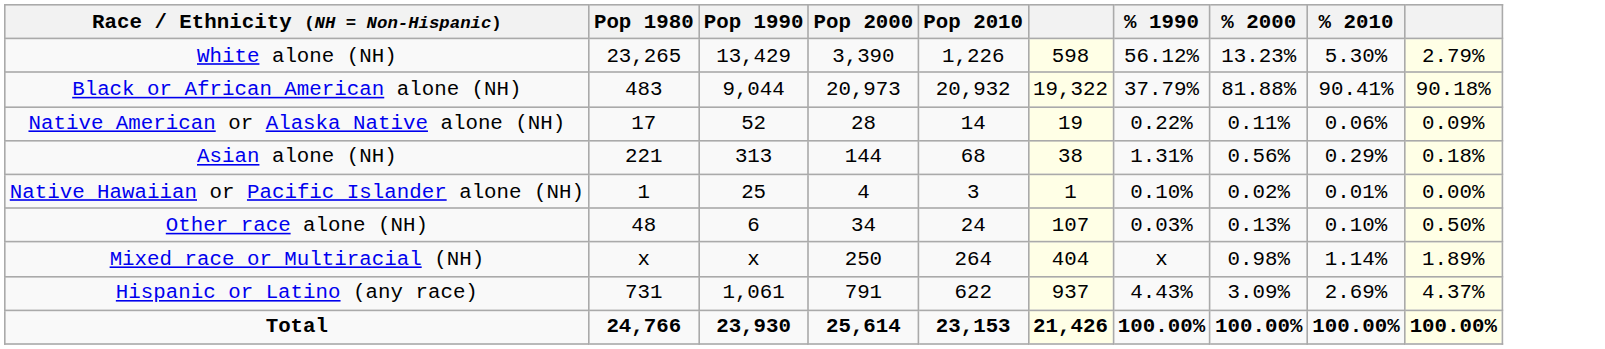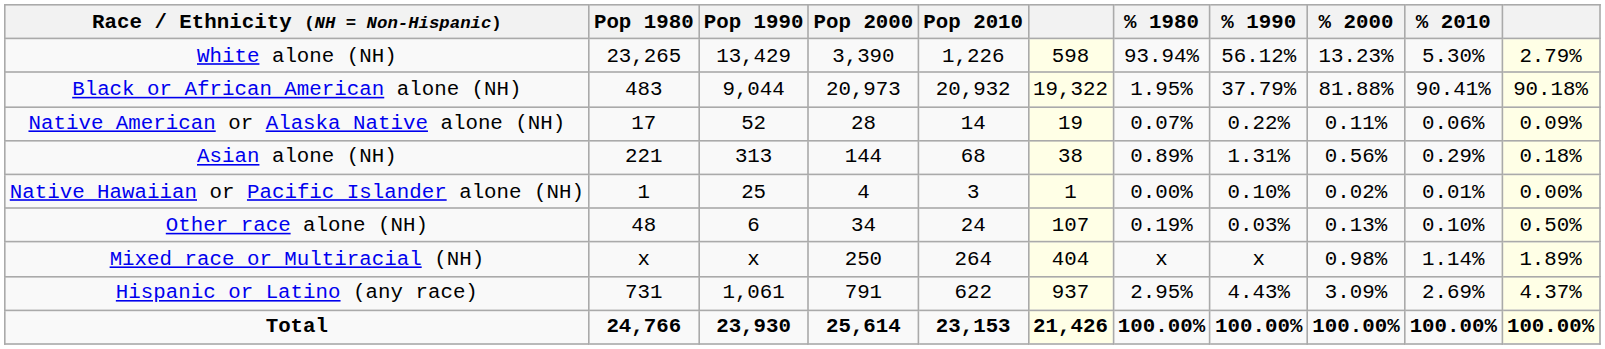+ column: (1161, 22)
